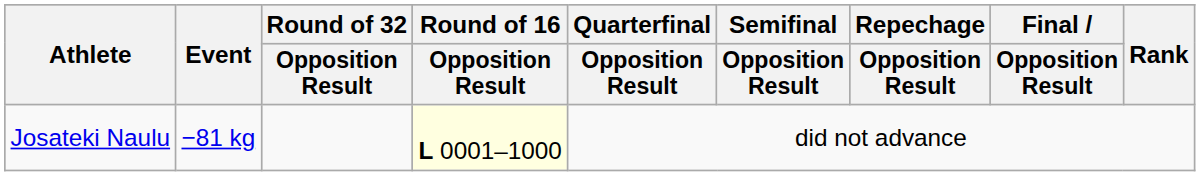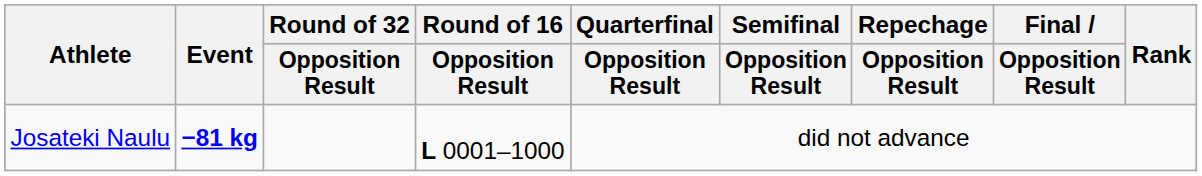(218, 138) normal -> (220, 138) bold
(490, 152) lightyellow background -> (493, 152) no background
